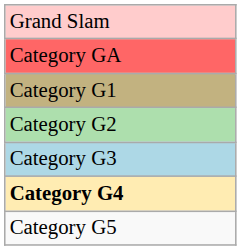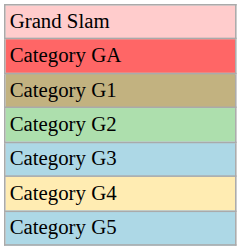(67, 192) bold -> (63, 192) normal
(63, 227) no background -> (63, 227) lightblue background
